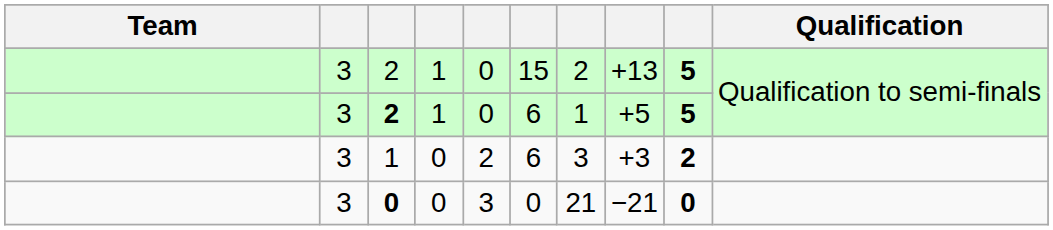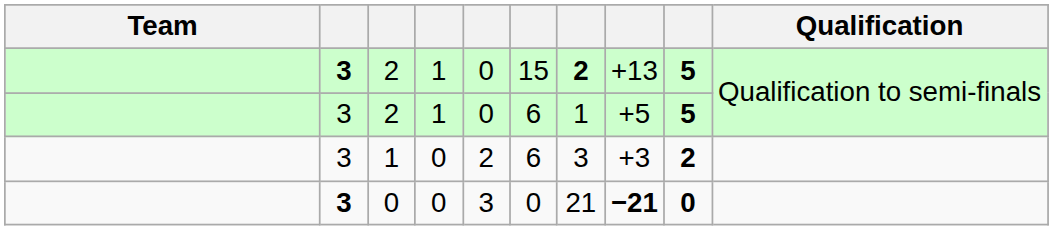(344, 70) normal -> (344, 70) bold
(581, 70) normal -> (581, 70) bold
(391, 114) bold -> (391, 114) normal
(344, 202) normal -> (344, 202) bold
(391, 202) bold -> (391, 202) normal
(634, 202) normal -> (634, 202) bold
